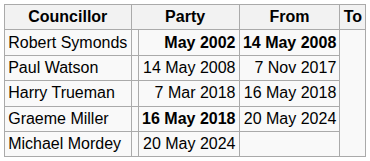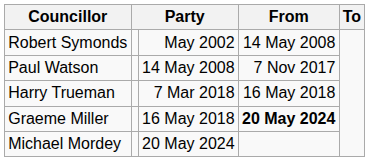(200, 42) bold -> (199, 42) normal
(290, 42) bold -> (289, 42) normal
(189, 118) bold -> (188, 118) normal
(290, 118) normal -> (289, 118) bold
